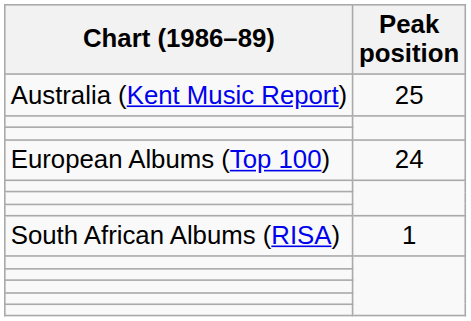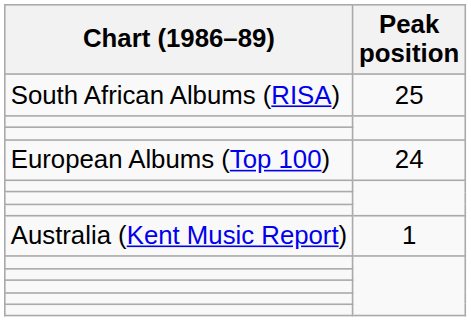(179, 94) Australia (Kent Music Report) -> (175, 94) South African Albums (RISA)
(175, 235) South African Albums (RISA) -> (179, 235) Australia (Kent Music Report)
